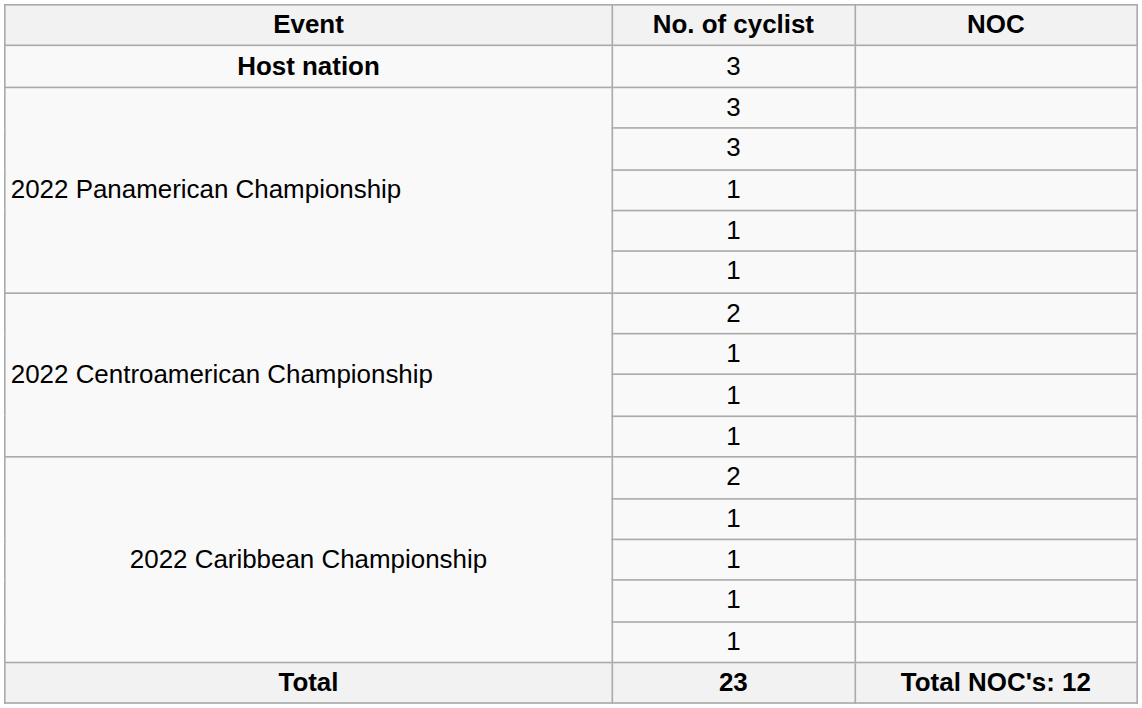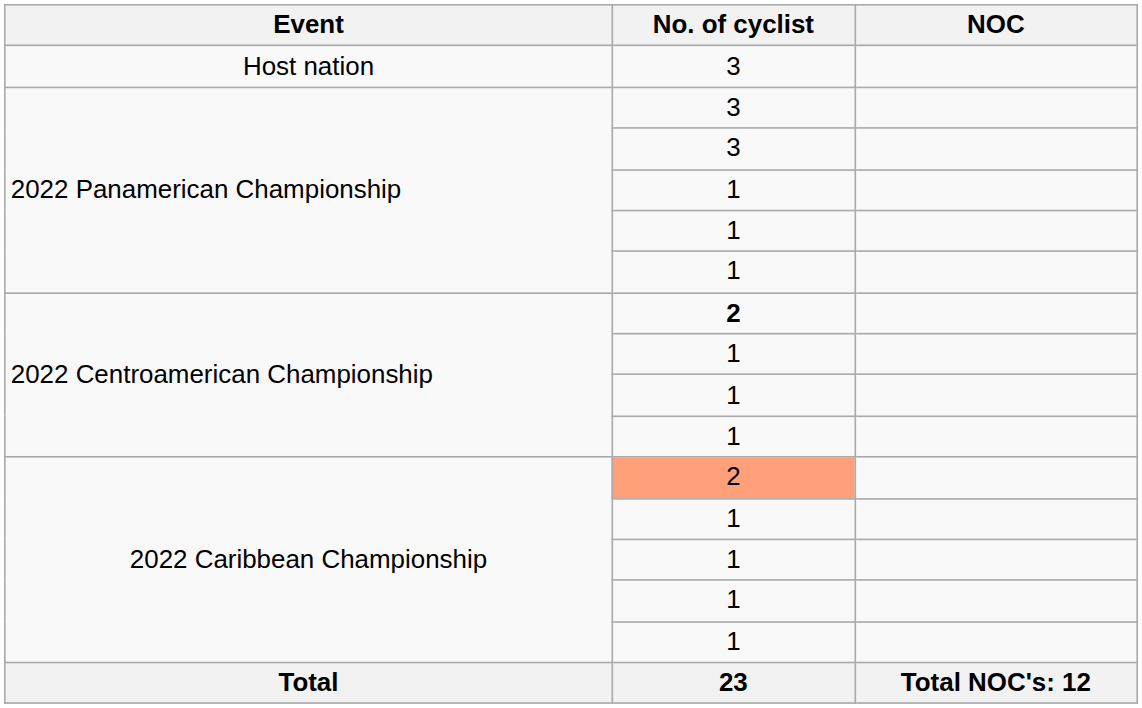(308, 66) bold -> (308, 66) normal
(733, 312) normal -> (733, 312) bold
(733, 477) no background -> (733, 477) lightsalmon background
